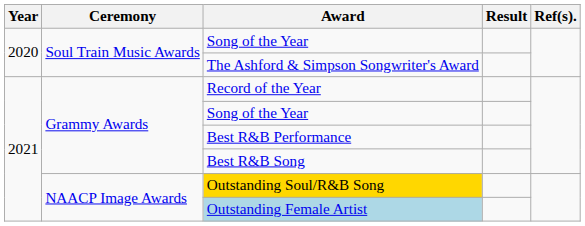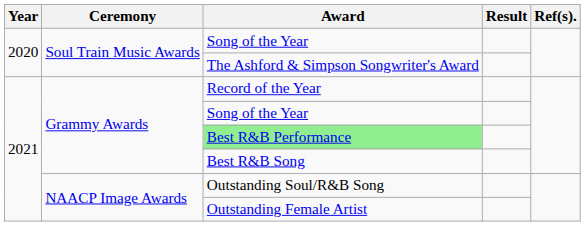(279, 137) no background -> (279, 137) lightgreen background
(296, 185) gold background -> (296, 185) no background
(287, 209) lightblue background -> (287, 209) no background
